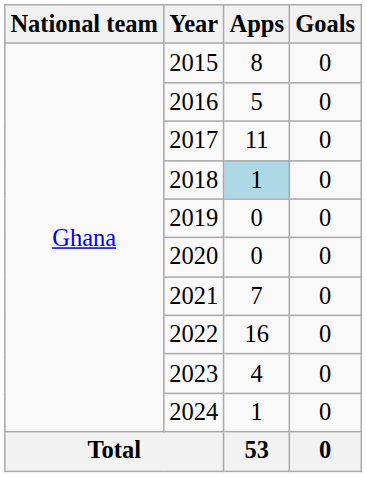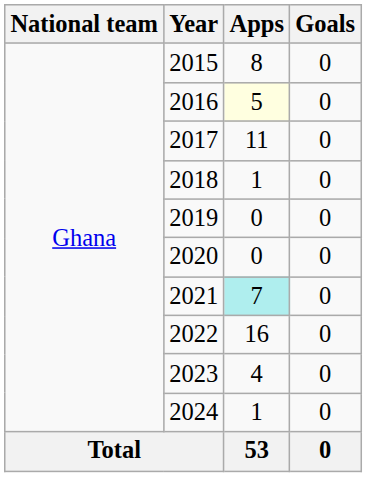(257, 101) no background -> (257, 101) lightyellow background
(257, 179) lightblue background -> (257, 179) no background
(257, 295) no background -> (257, 295) paleturquoise background
